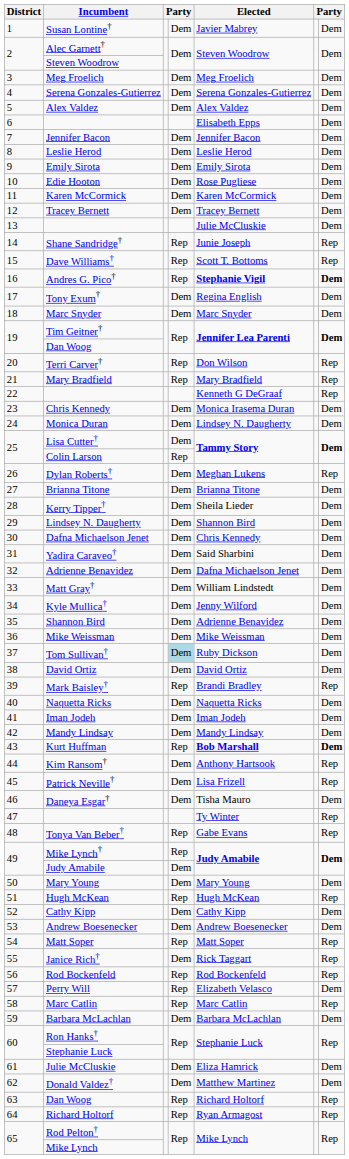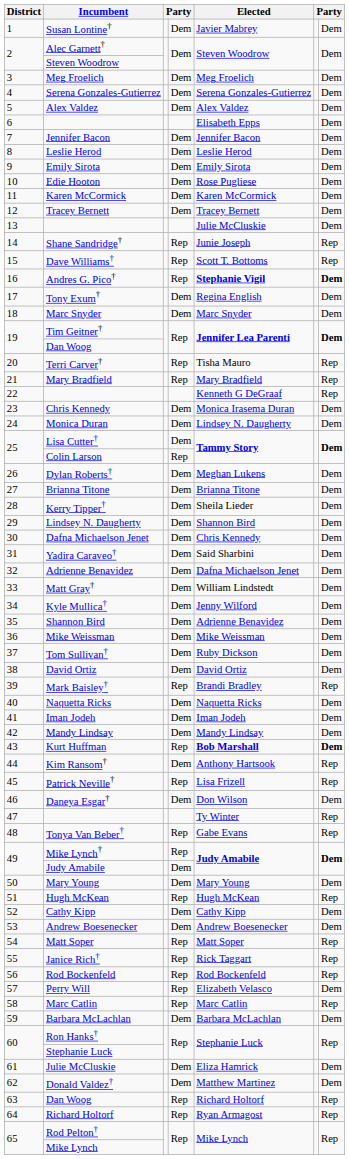(222, 362) Don Wilson -> (223, 362) Tisha Mauro
(330, 473) Rep -> (331, 473) Dem
(181, 653) lightblue background -> (181, 653) no background
(181, 781) Dem -> (179, 781) Rep
(223, 800) Tisha Mauro -> (222, 800) Don Wilson
(181, 958) Dem -> (179, 958) Rep
